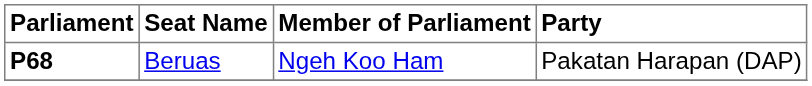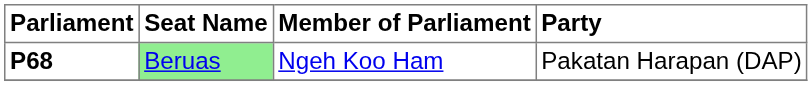(182, 61) no background -> (182, 61) lightgreen background
